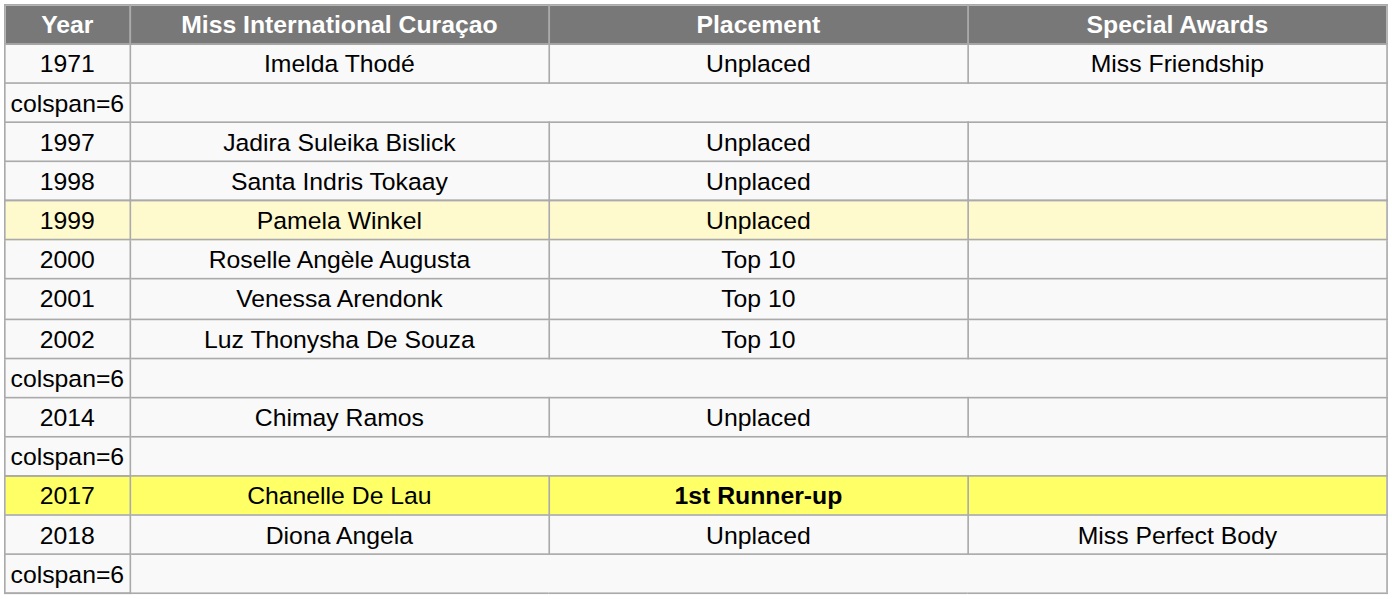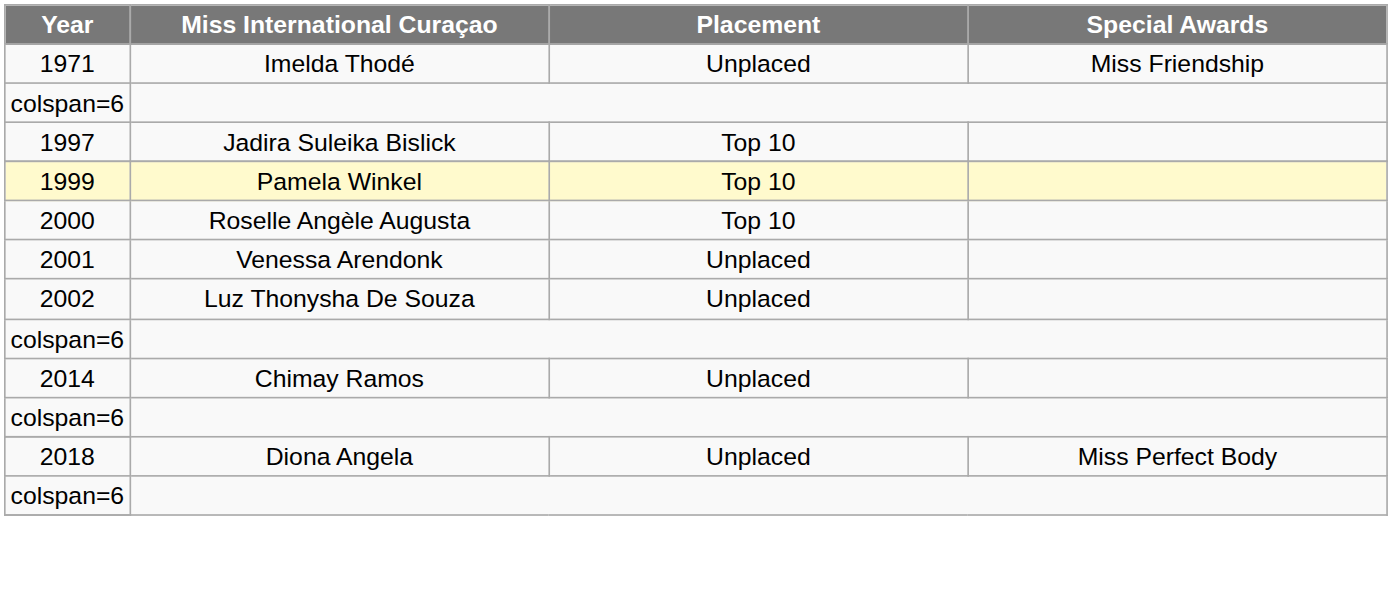(758, 142) Unplaced -> (758, 142) Top 10
- row: (67, 182)
(758, 221) Unplaced -> (758, 182) Top 10
(758, 299) Top 10 -> (758, 260) Unplaced
(758, 338) Top 10 -> (758, 299) Unplaced
- row: (67, 495)
